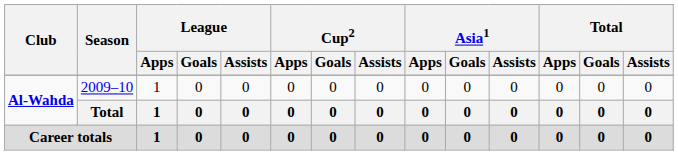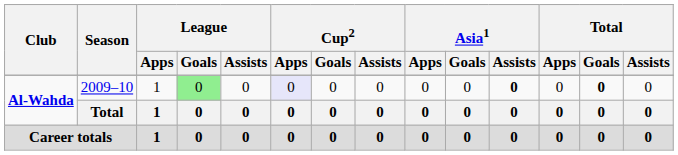(199, 88) no background -> (199, 88) lightgreen background
(291, 88) no background -> (291, 88) lavender background
(514, 88) normal -> (514, 88) bold
(601, 88) normal -> (601, 88) bold
